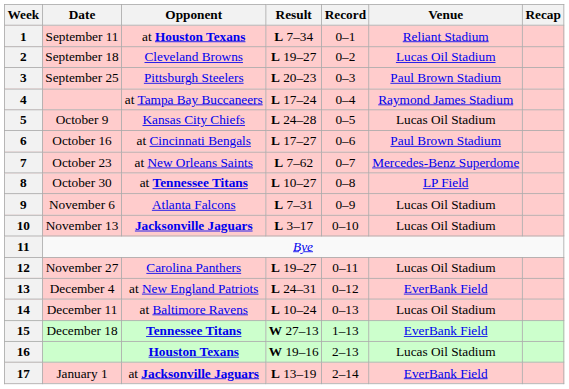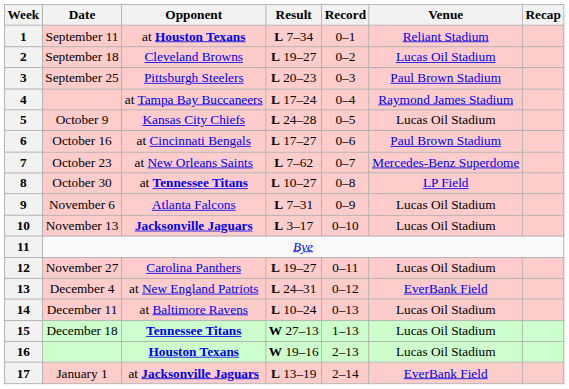(446, 330) EverBank Field -> (446, 330) Lucas Oil Stadium
